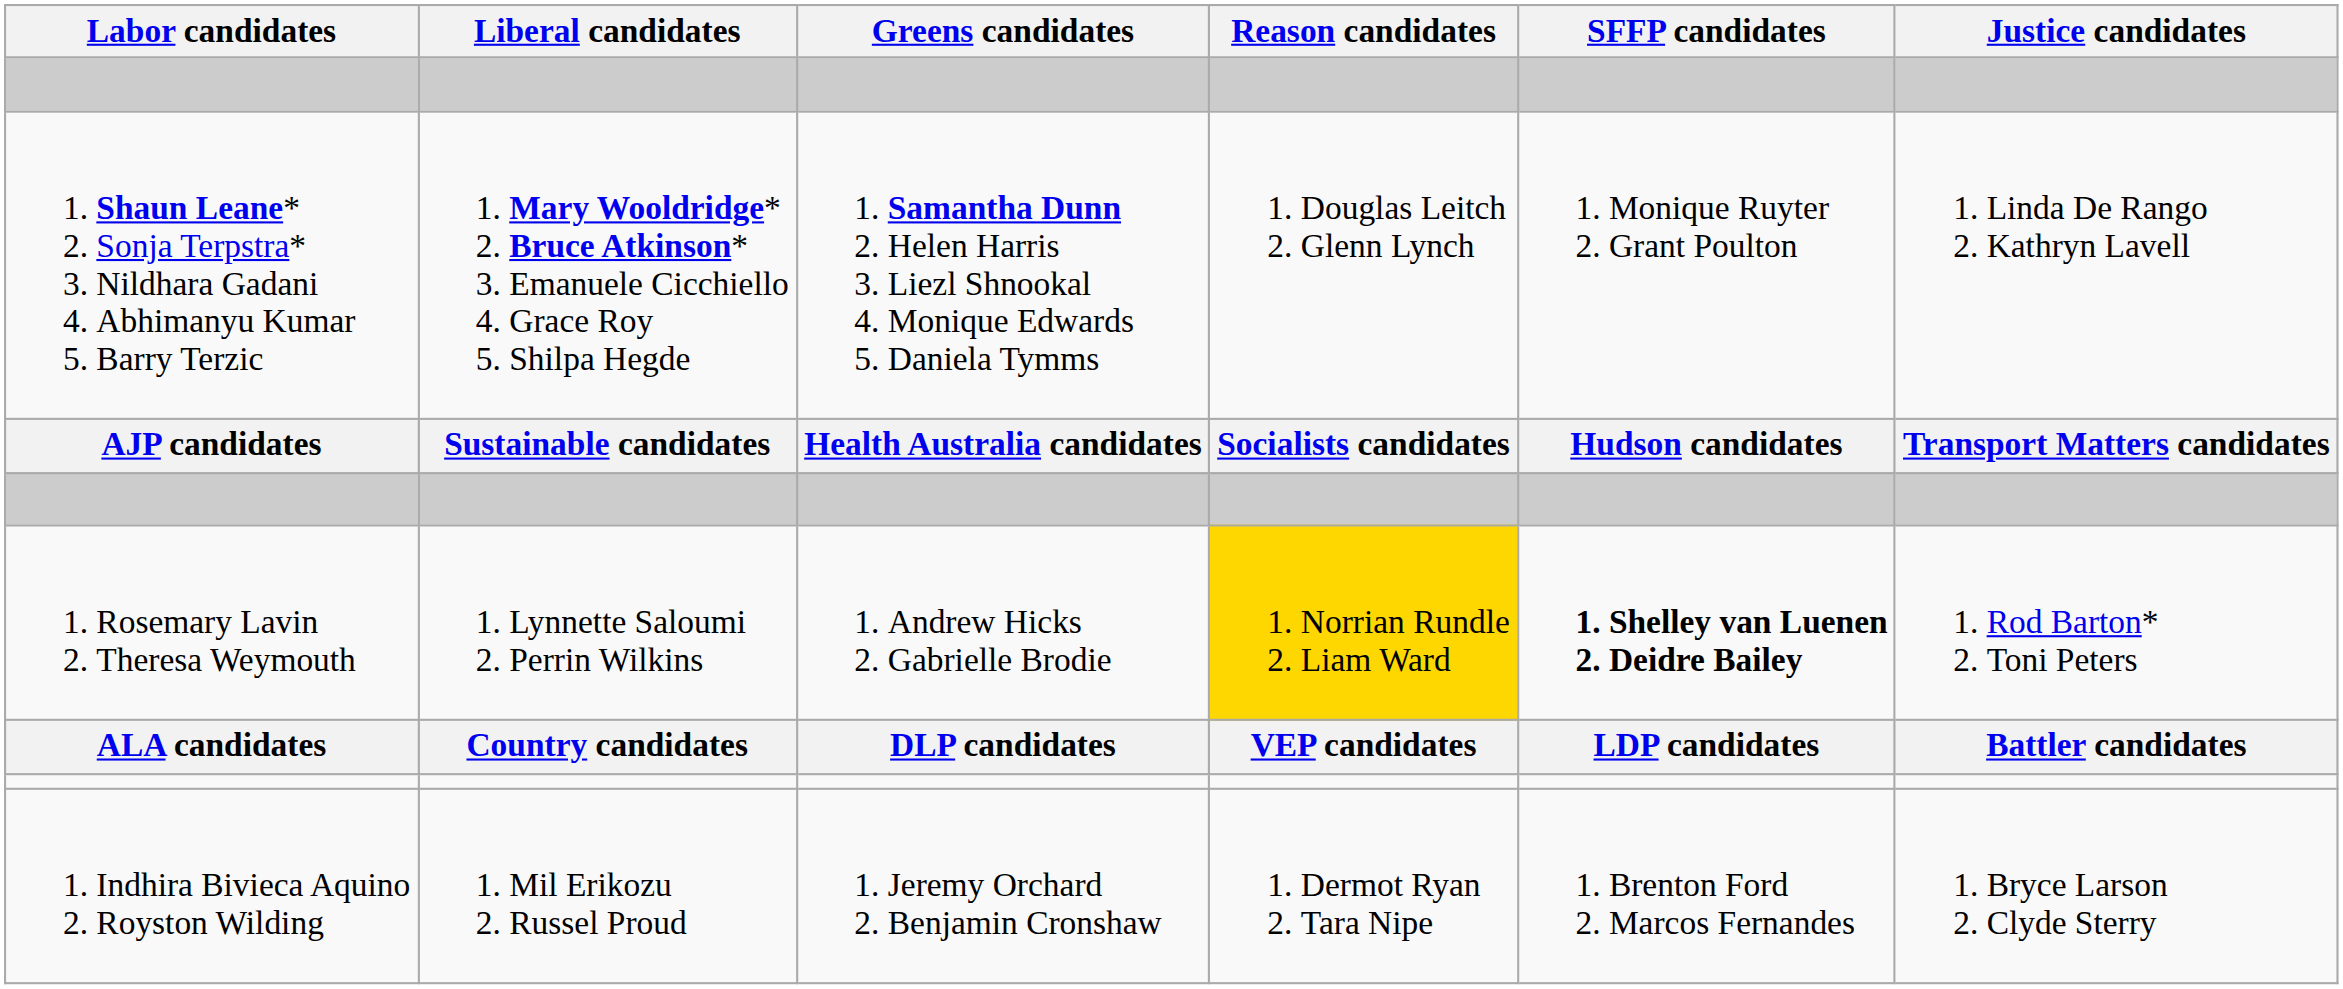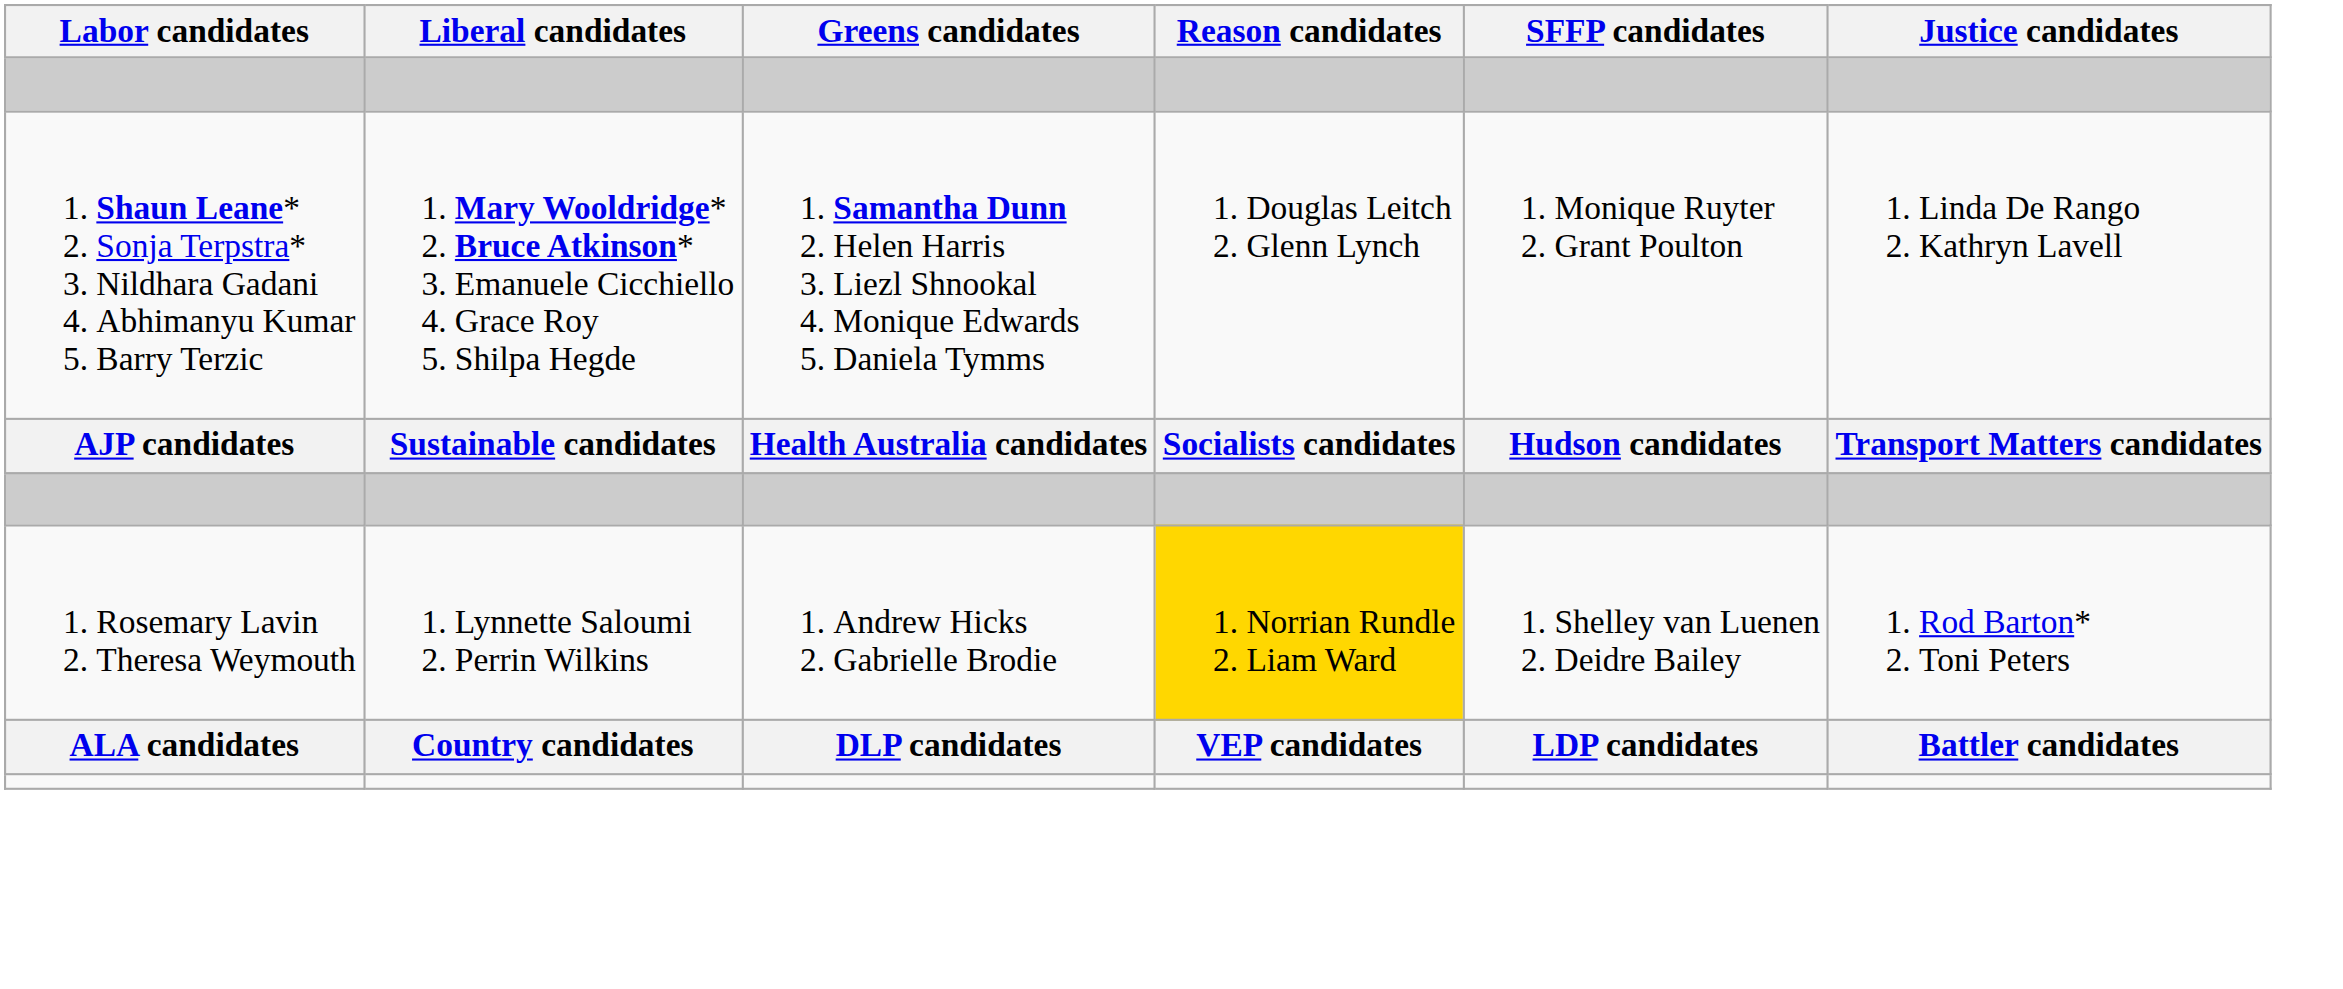(1706, 642) bold -> (1645, 642) normal
- row: (211, 905)
